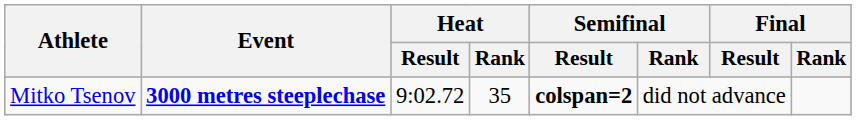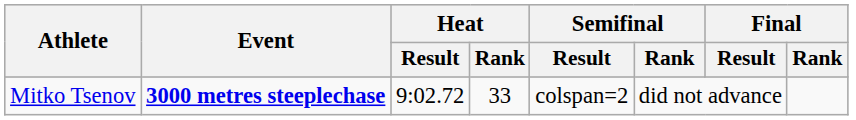(500, 96) 35 -> (500, 96) 33
(584, 96) bold -> (582, 96) normal
